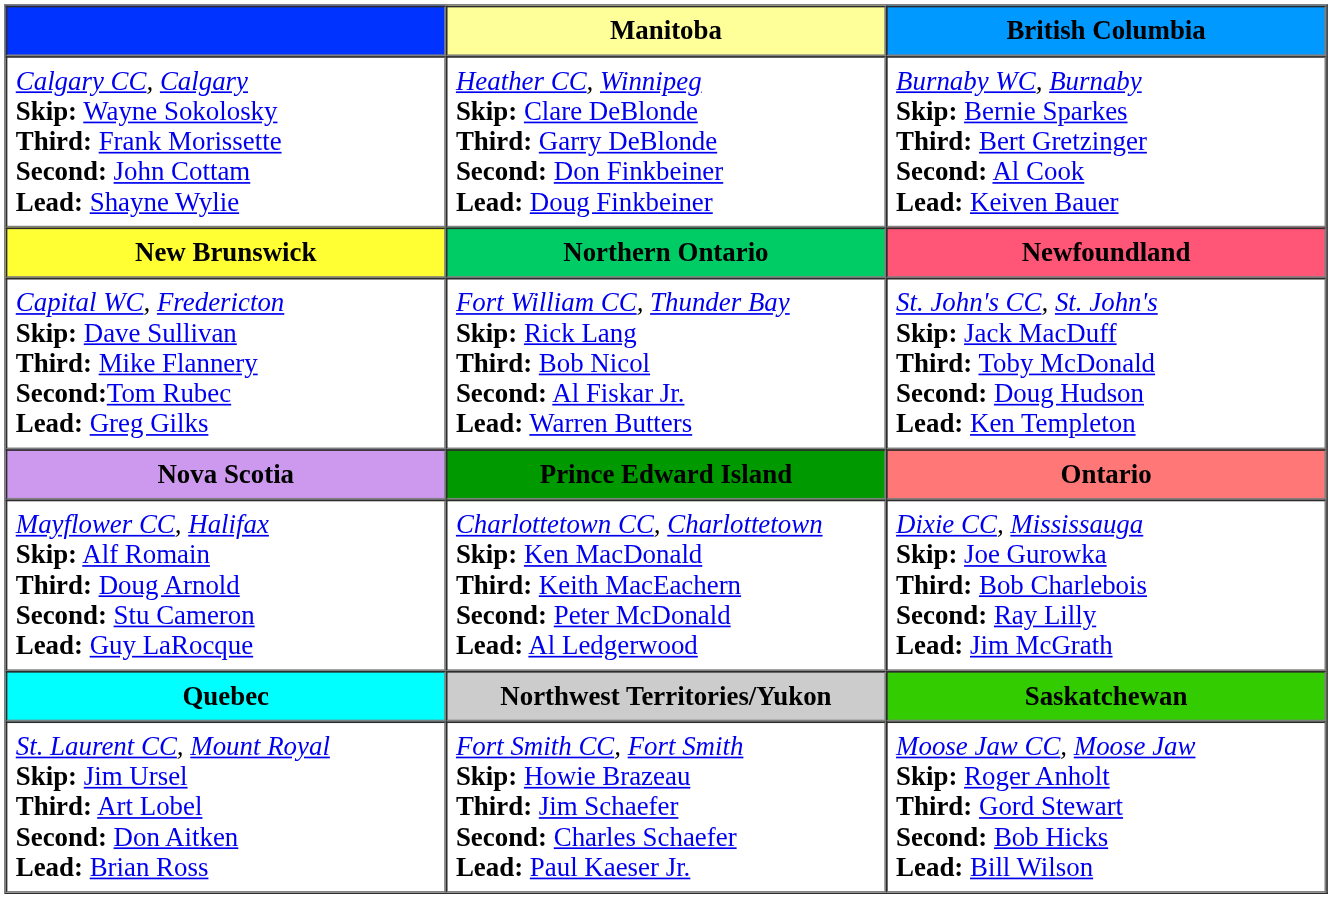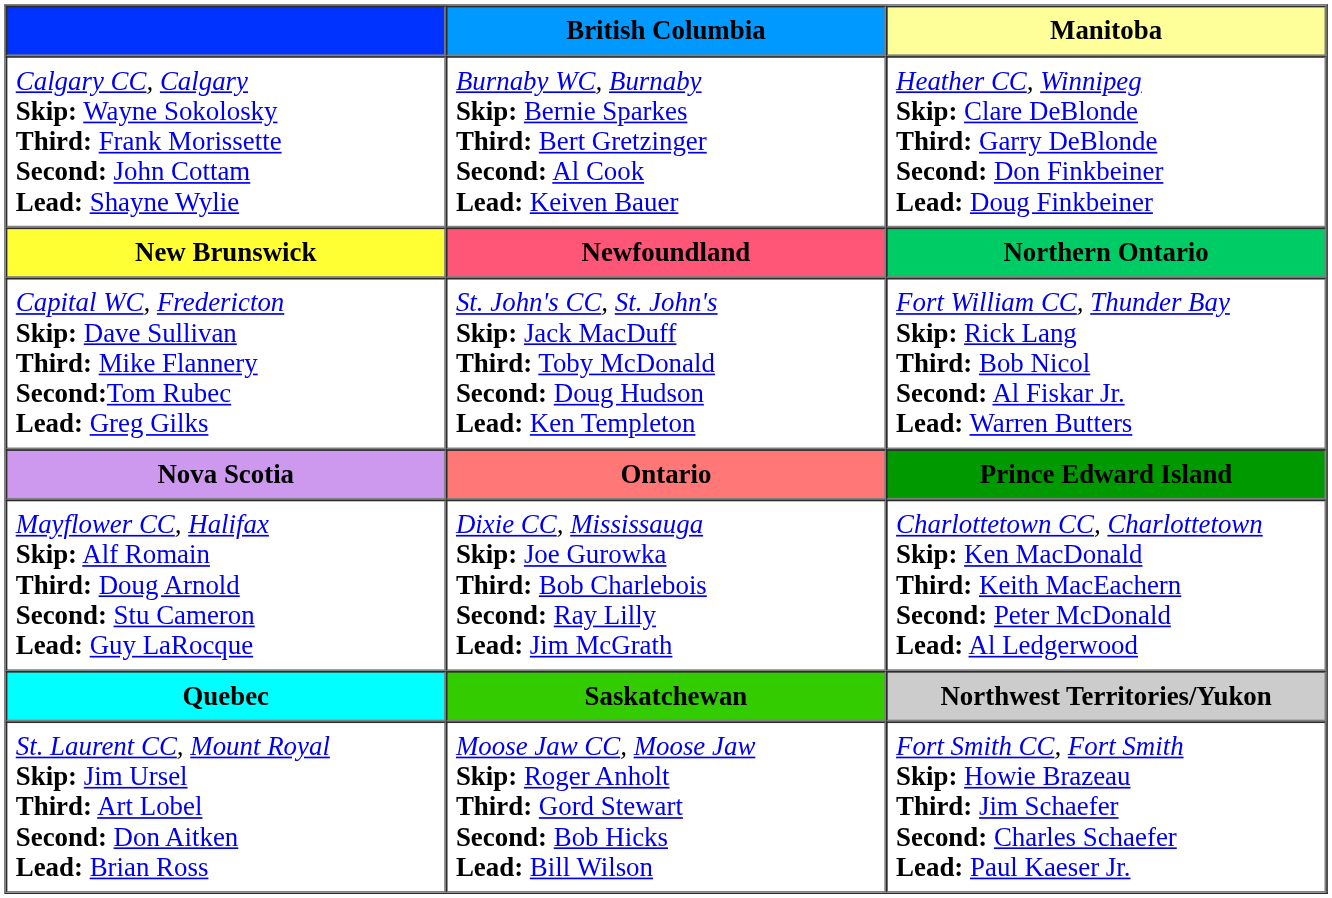columns swapped: (1106, 30) <-> (666, 30)
